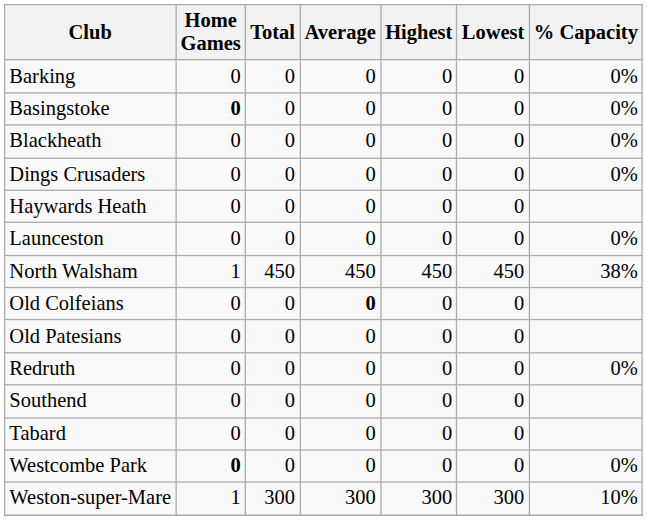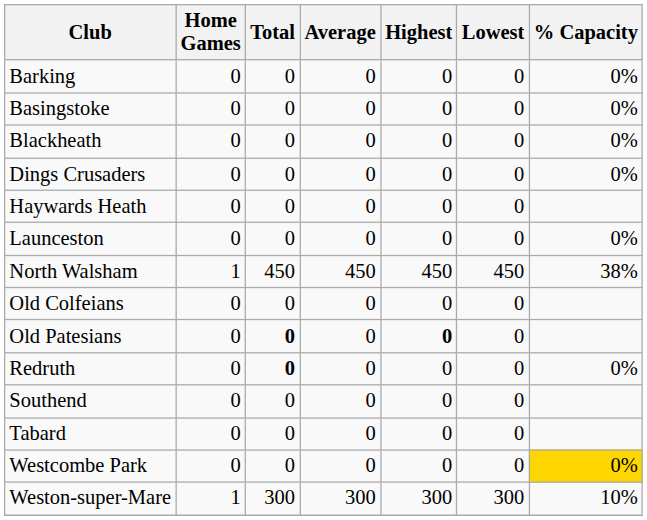(236, 108) bold -> (236, 108) normal
(371, 303) bold -> (371, 303) normal
(290, 336) normal -> (290, 336) bold
(447, 336) normal -> (447, 336) bold
(290, 368) normal -> (290, 368) bold
(236, 466) bold -> (236, 466) normal
(624, 466) no background -> (624, 466) gold background
